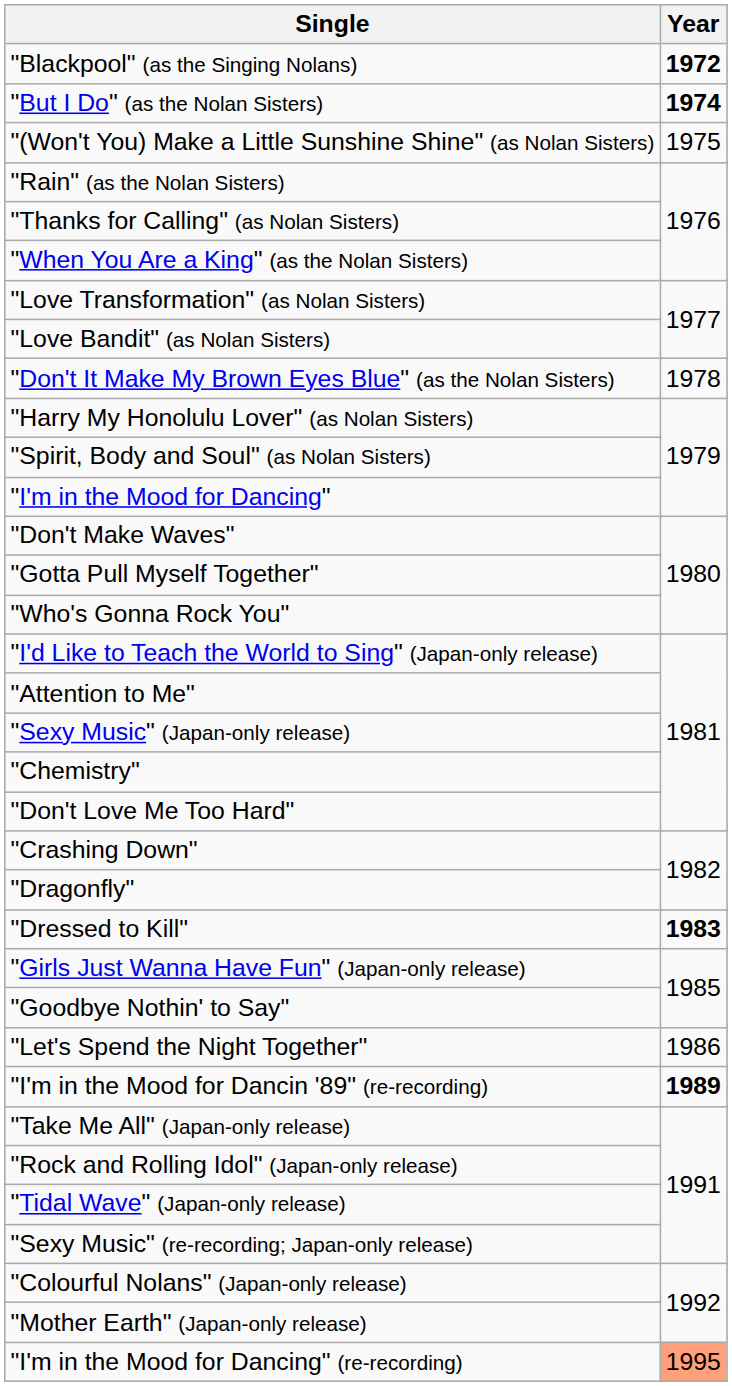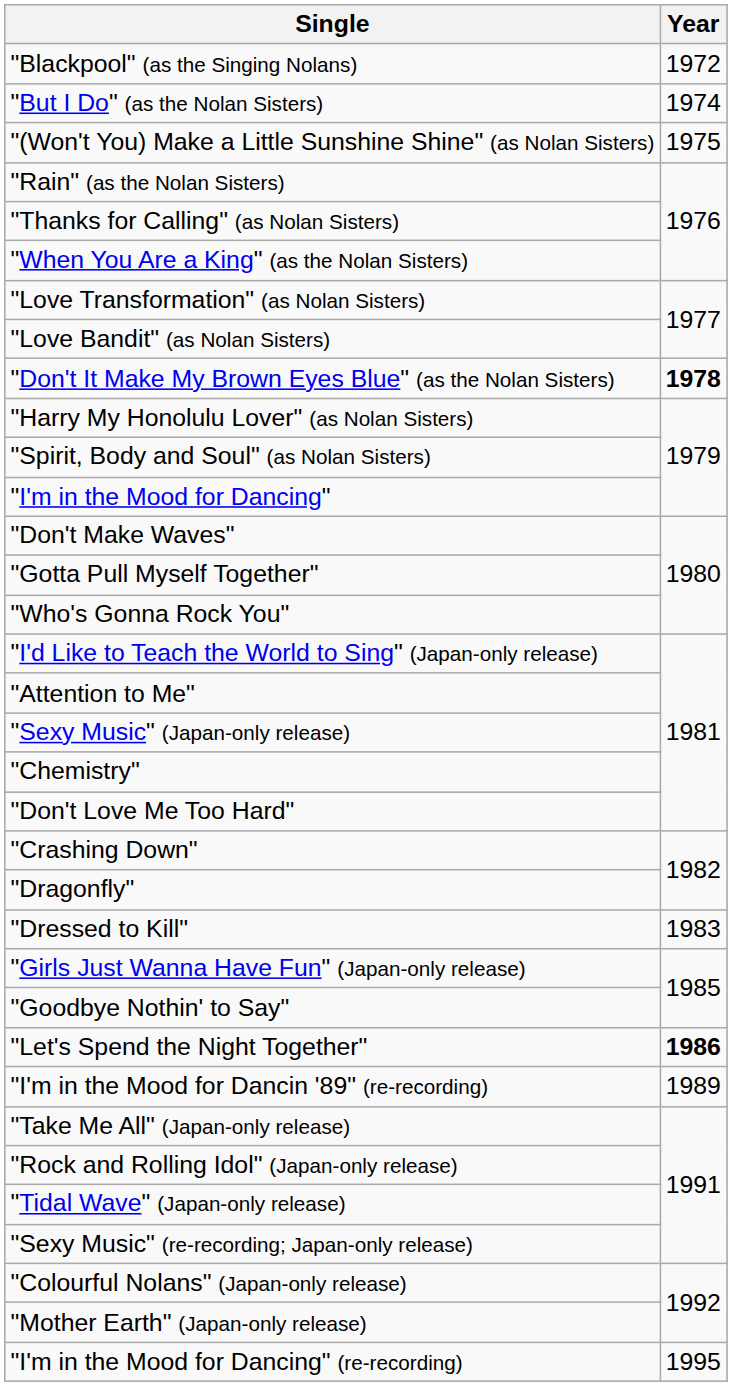(693, 63) bold -> (693, 63) normal
(693, 102) bold -> (693, 102) normal
(693, 378) normal -> (693, 378) bold
(693, 928) bold -> (693, 928) normal
(693, 1046) normal -> (693, 1046) bold
(693, 1086) bold -> (693, 1086) normal
(693, 1361) lightsalmon background -> (693, 1361) no background
